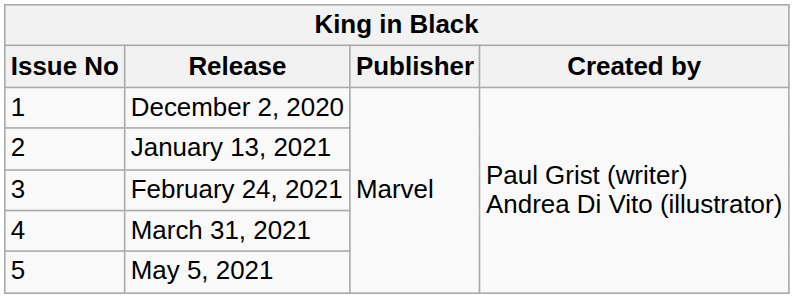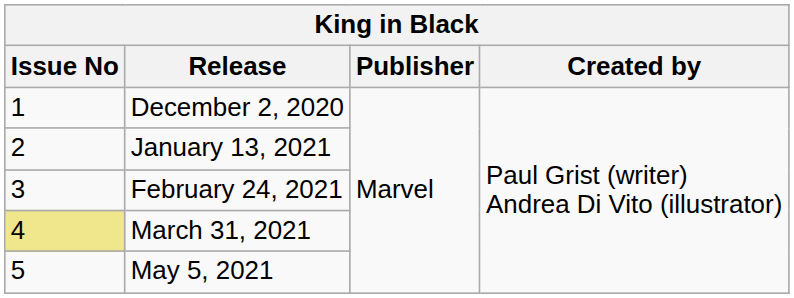(18, 230) no background -> (18, 230) khaki background
